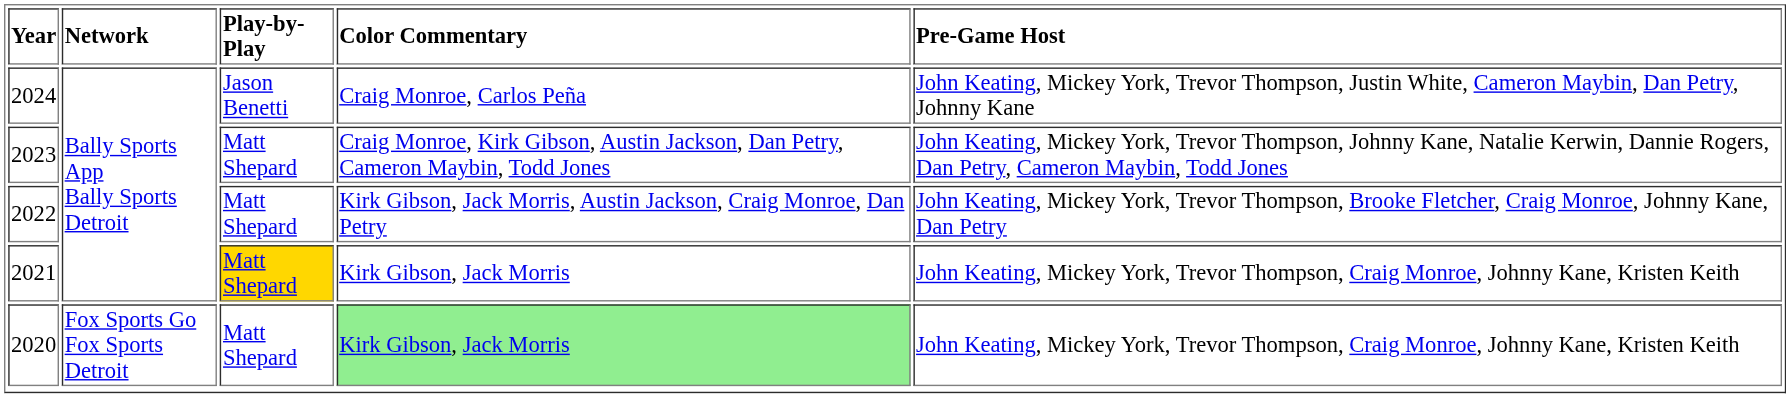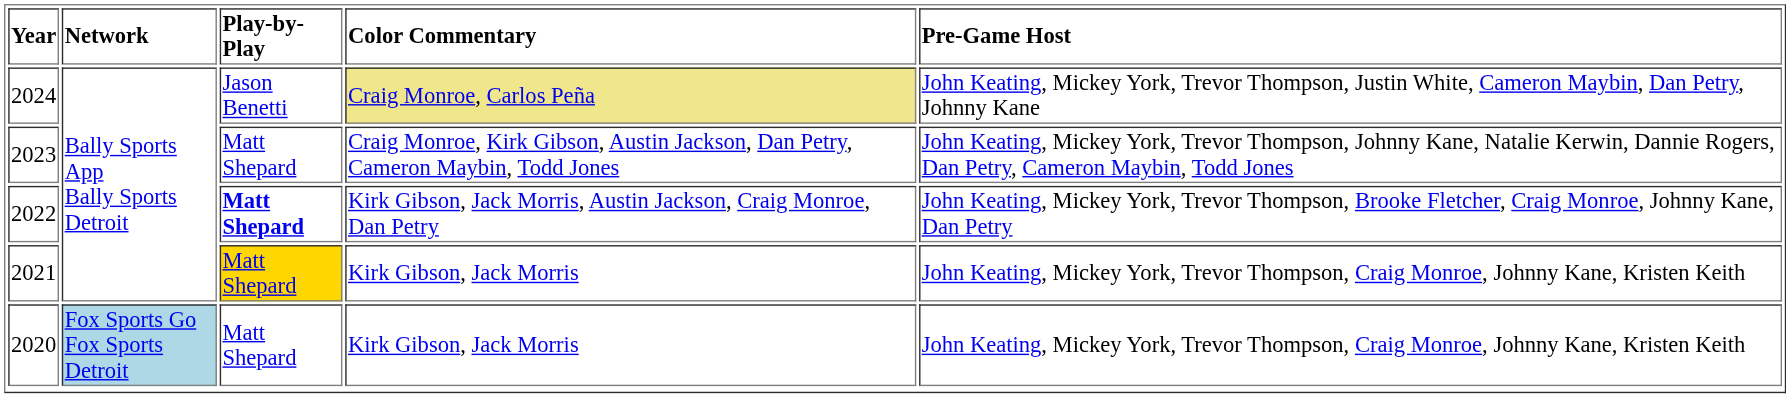(463, 95) no background -> (471, 95) khaki background
(260, 213) normal -> (263, 213) bold
(130, 345) no background -> (130, 345) lightblue background
(454, 345) lightgreen background -> (463, 345) no background
